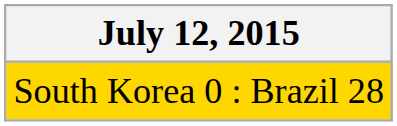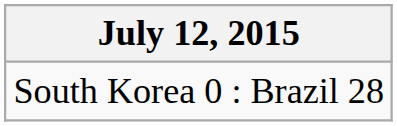(199, 90) gold background -> (199, 90) no background
